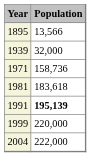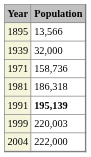(51, 87) 183,618 -> (51, 87) 186,318
(51, 123) 220,000 -> (51, 123) 220,003
